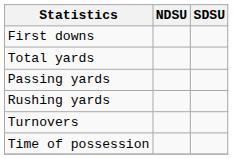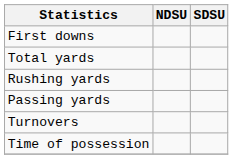rows swapped: (59, 101) <-> (59, 80)
